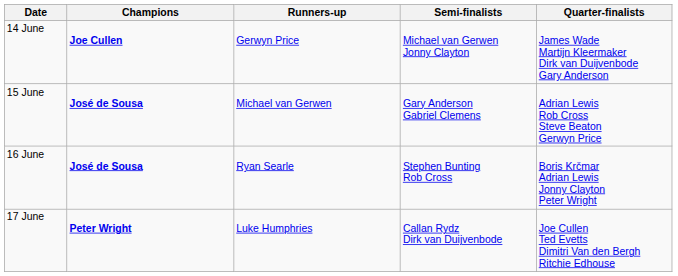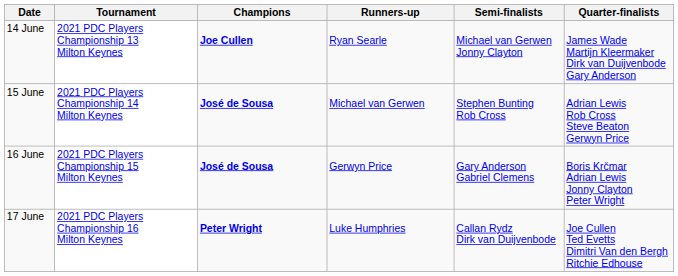+ column: (126, 12)
(268, 40) Gerwyn Price -> (358, 40) Ryan Searle
(442, 109) Gary Anderson Gabriel Clemens -> (495, 109) Stephen Bunting Rob Cross
(265, 166) Ryan Searle -> (361, 166) Gerwyn Price
(442, 171) Stephen Bunting Rob Cross -> (495, 171) Gary Anderson Gabriel Clemens
